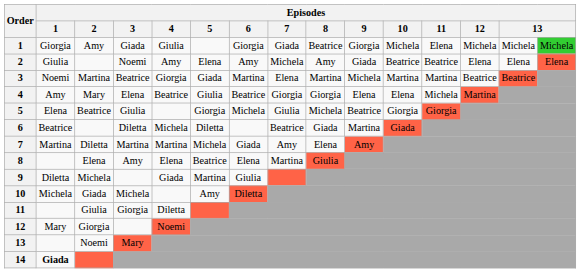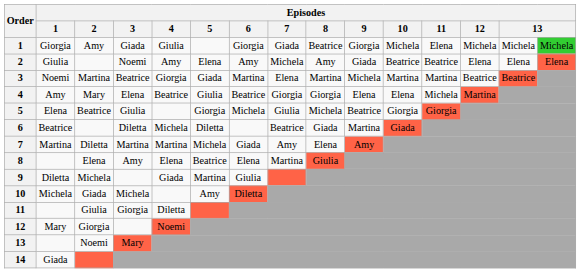(55, 259) bold -> (55, 259) normal
